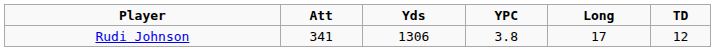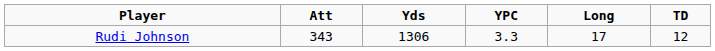(321, 36) 341 -> (321, 36) 343
(506, 36) 3.8 -> (506, 36) 3.3
